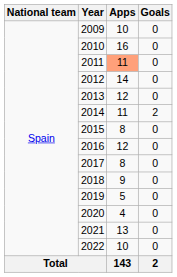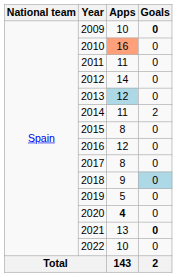(155, 29) normal -> (155, 29) bold
(122, 46) no background -> (122, 46) lightsalmon background
(122, 63) lightsalmon background -> (122, 63) no background
(122, 96) no background -> (122, 96) lightblue background
(155, 180) no background -> (155, 180) lightblue background
(122, 213) normal -> (122, 213) bold
(155, 230) normal -> (155, 230) bold
